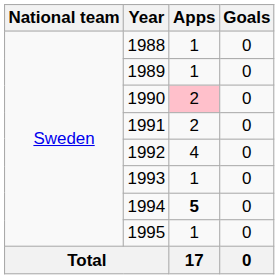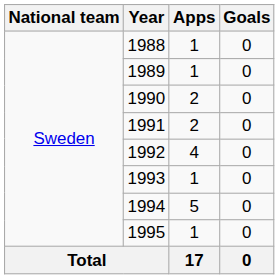(194, 98) pink background -> (194, 98) no background
(194, 206) bold -> (194, 206) normal
